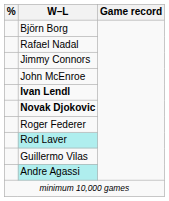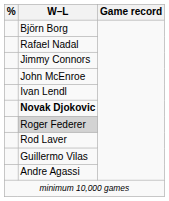(45, 92) bold -> (44, 92) normal
(53, 124) no background -> (53, 124) lightgrey background
(44, 140) paleturquoise background -> (44, 140) no background
(50, 172) paleturquoise background -> (50, 172) no background
